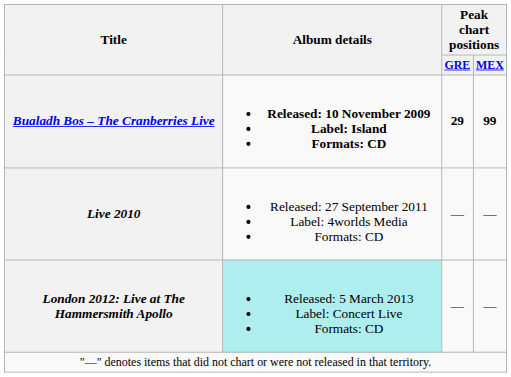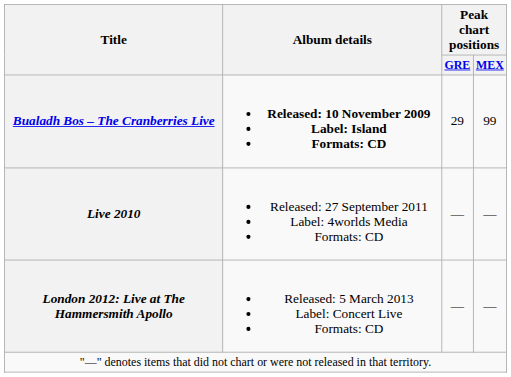(457, 121) bold -> (457, 121) normal
(490, 121) bold -> (490, 121) normal
(332, 314) paleturquoise background -> (332, 314) no background
